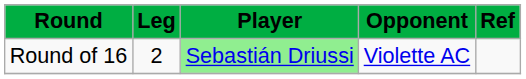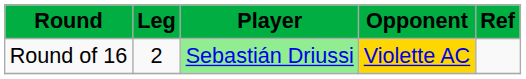(417, 55) no background -> (417, 55) gold background
